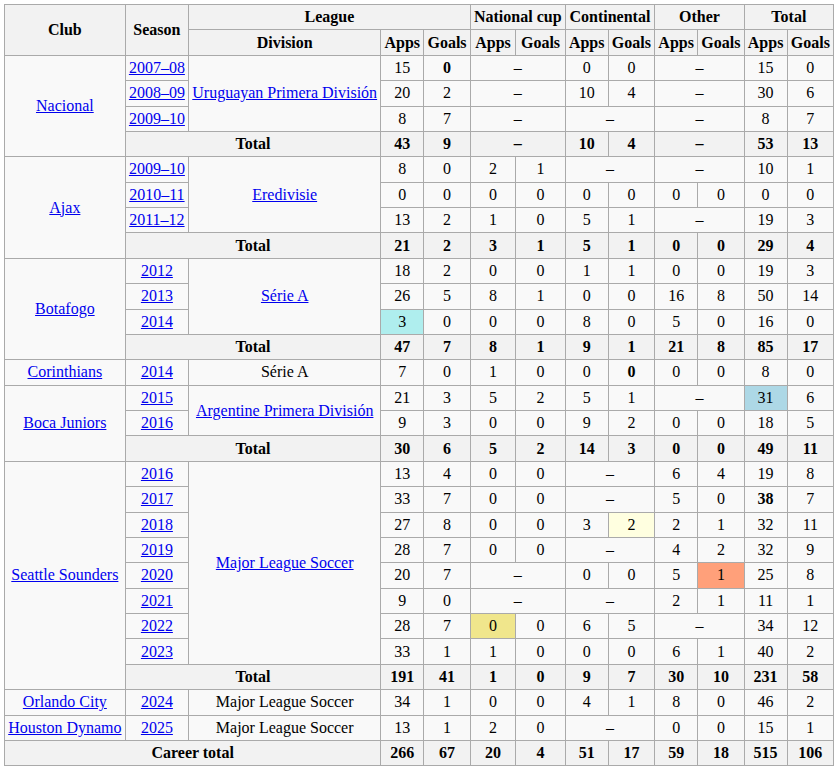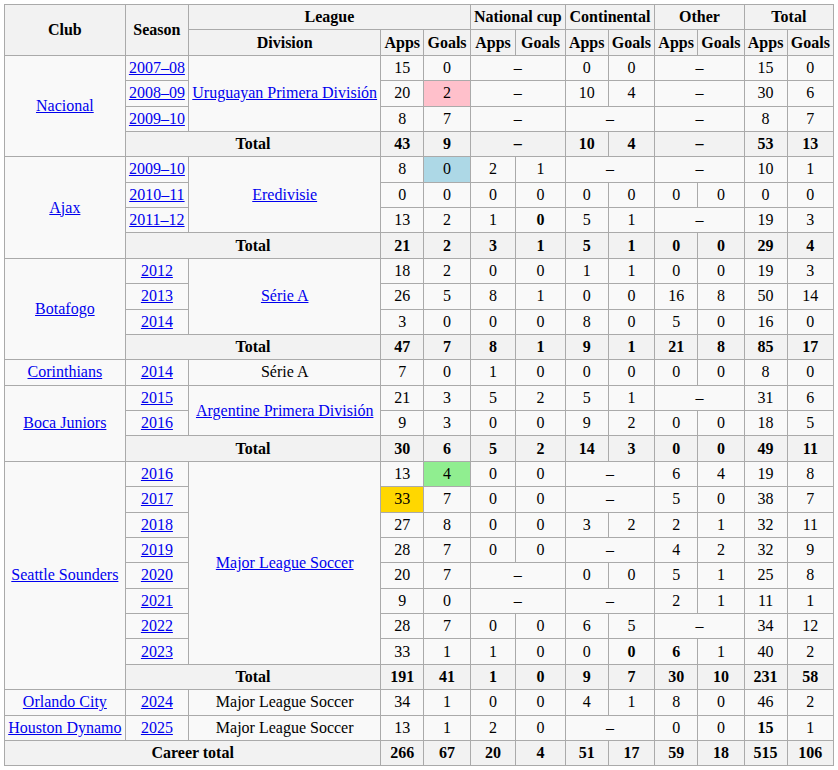(447, 67) bold -> (447, 67) normal
(447, 93) no background -> (447, 93) pink background
(447, 169) no background -> (447, 169) lightblue background
(541, 220) normal -> (541, 220) bold
(402, 321) paleturquoise background -> (402, 321) no background
(631, 372) bold -> (631, 372) normal
(766, 397) lightblue background -> (766, 397) no background
(447, 473) no background -> (447, 473) lightgreen background
(402, 499) no background -> (402, 499) gold background
(766, 499) bold -> (766, 499) normal
(631, 524) lightyellow background -> (631, 524) no background
(721, 575) lightsalmon background -> (721, 575) no background
(493, 626) khaki background -> (493, 626) no background
(631, 651) normal -> (631, 651) bold
(676, 651) normal -> (676, 651) bold
(766, 727) normal -> (766, 727) bold
